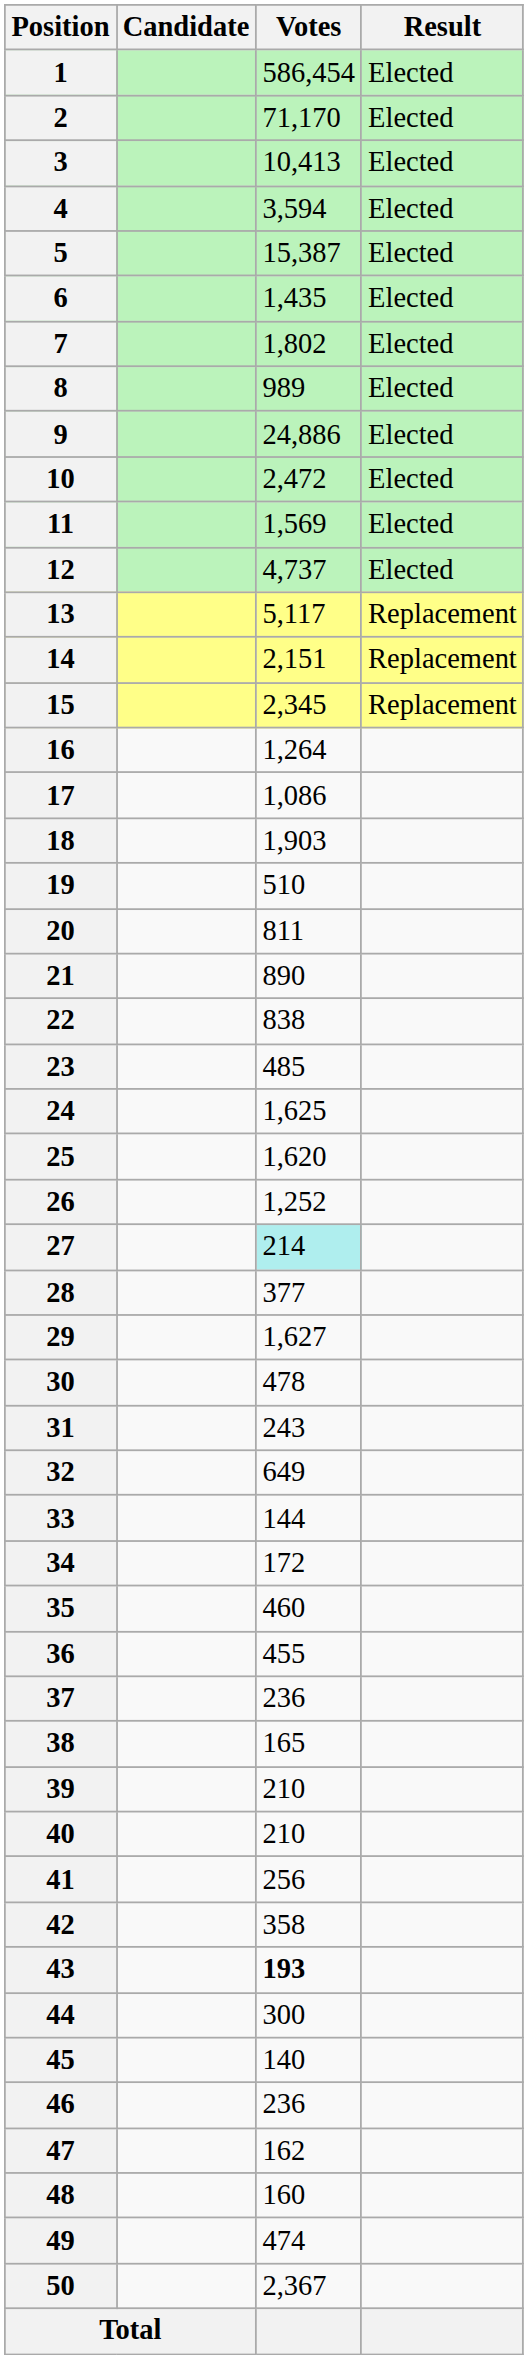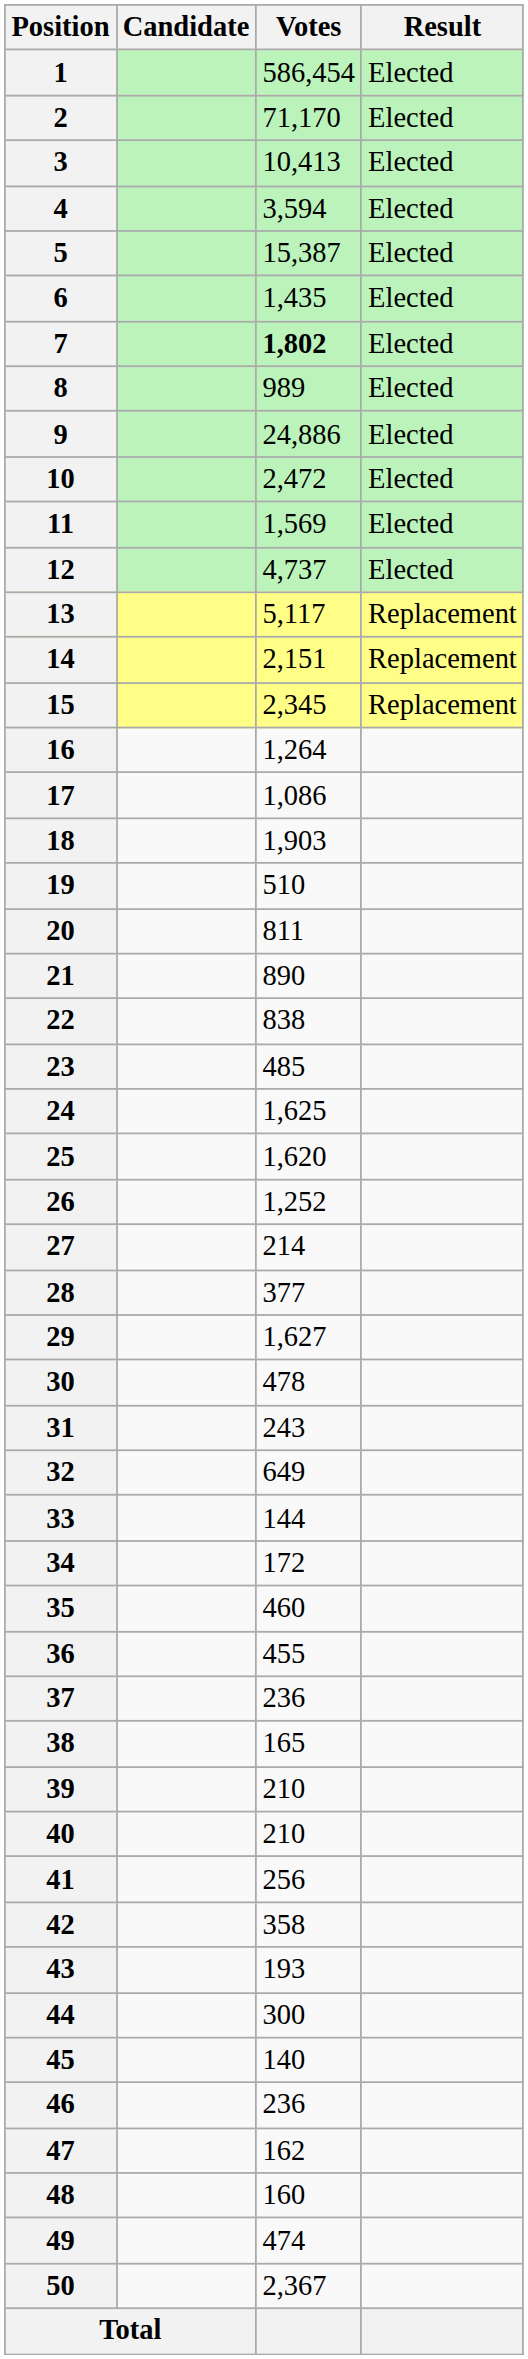(294, 343) normal -> (294, 343) bold
(284, 1246) paleturquoise background -> (284, 1246) no background
(284, 1969) bold -> (284, 1969) normal
